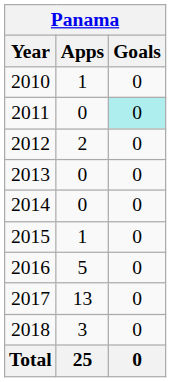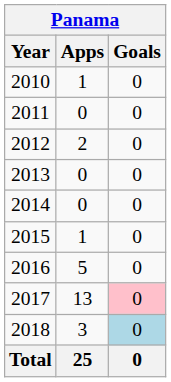(137, 112) paleturquoise background -> (137, 112) no background
(137, 298) no background -> (137, 298) pink background
(137, 329) no background -> (137, 329) lightblue background
